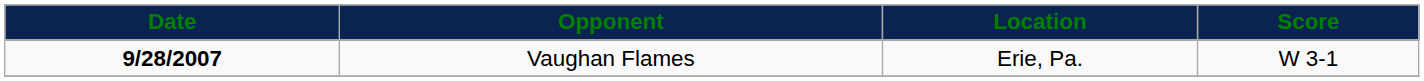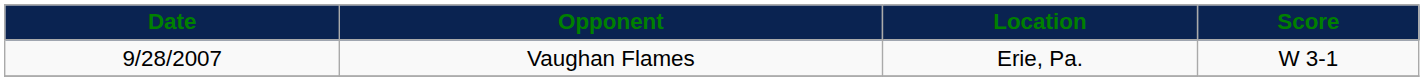(172, 57) bold -> (172, 57) normal
